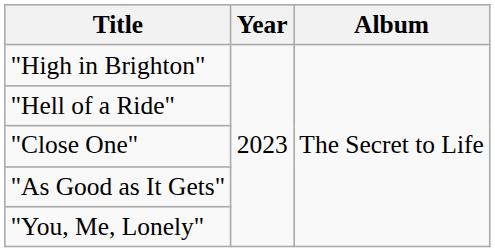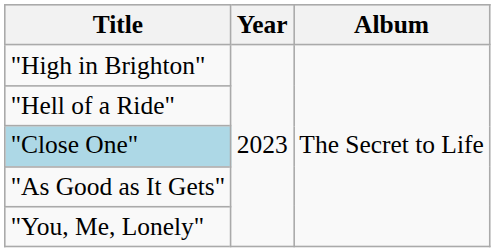(74, 145) no background -> (74, 145) lightblue background
